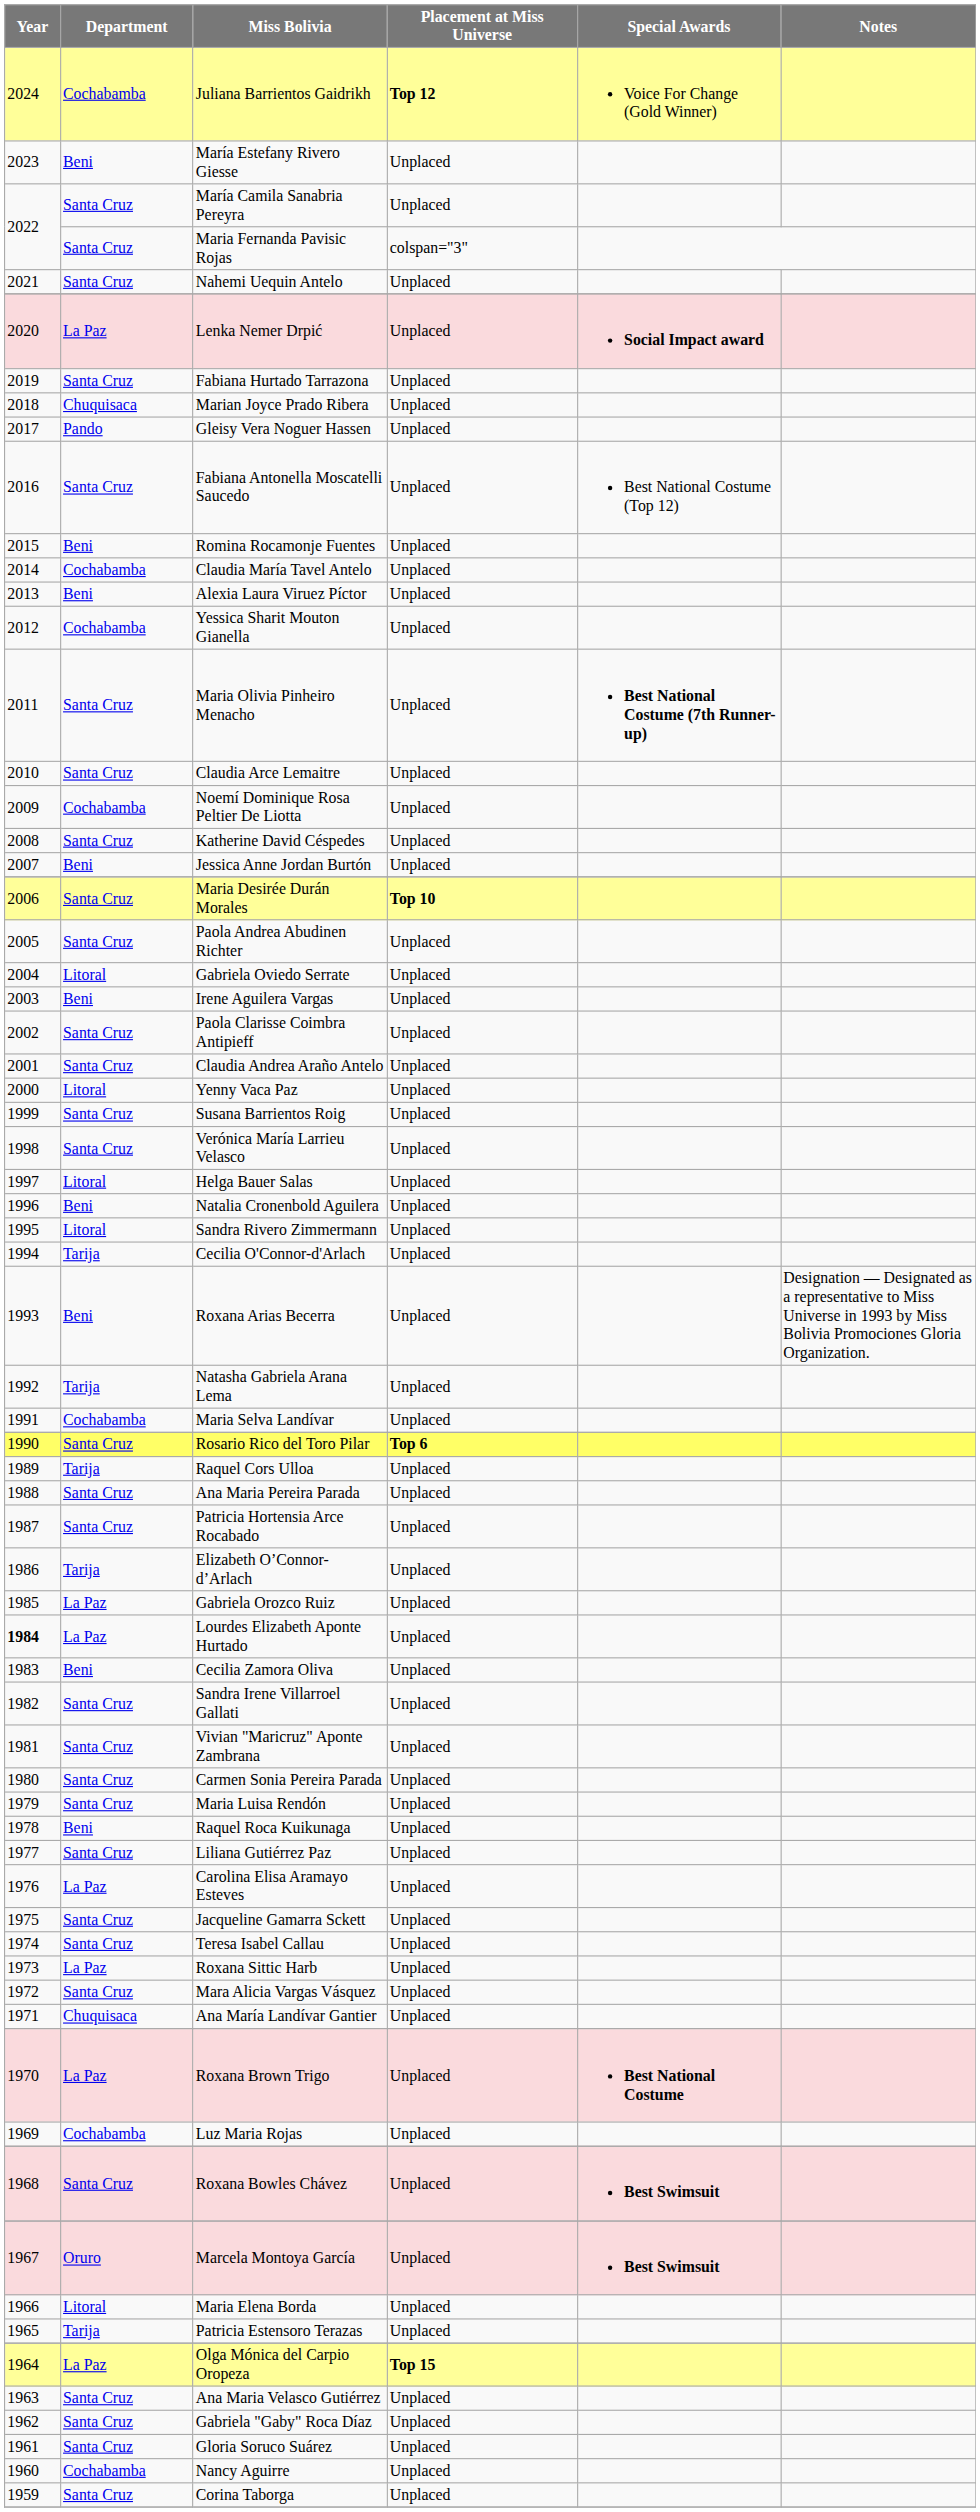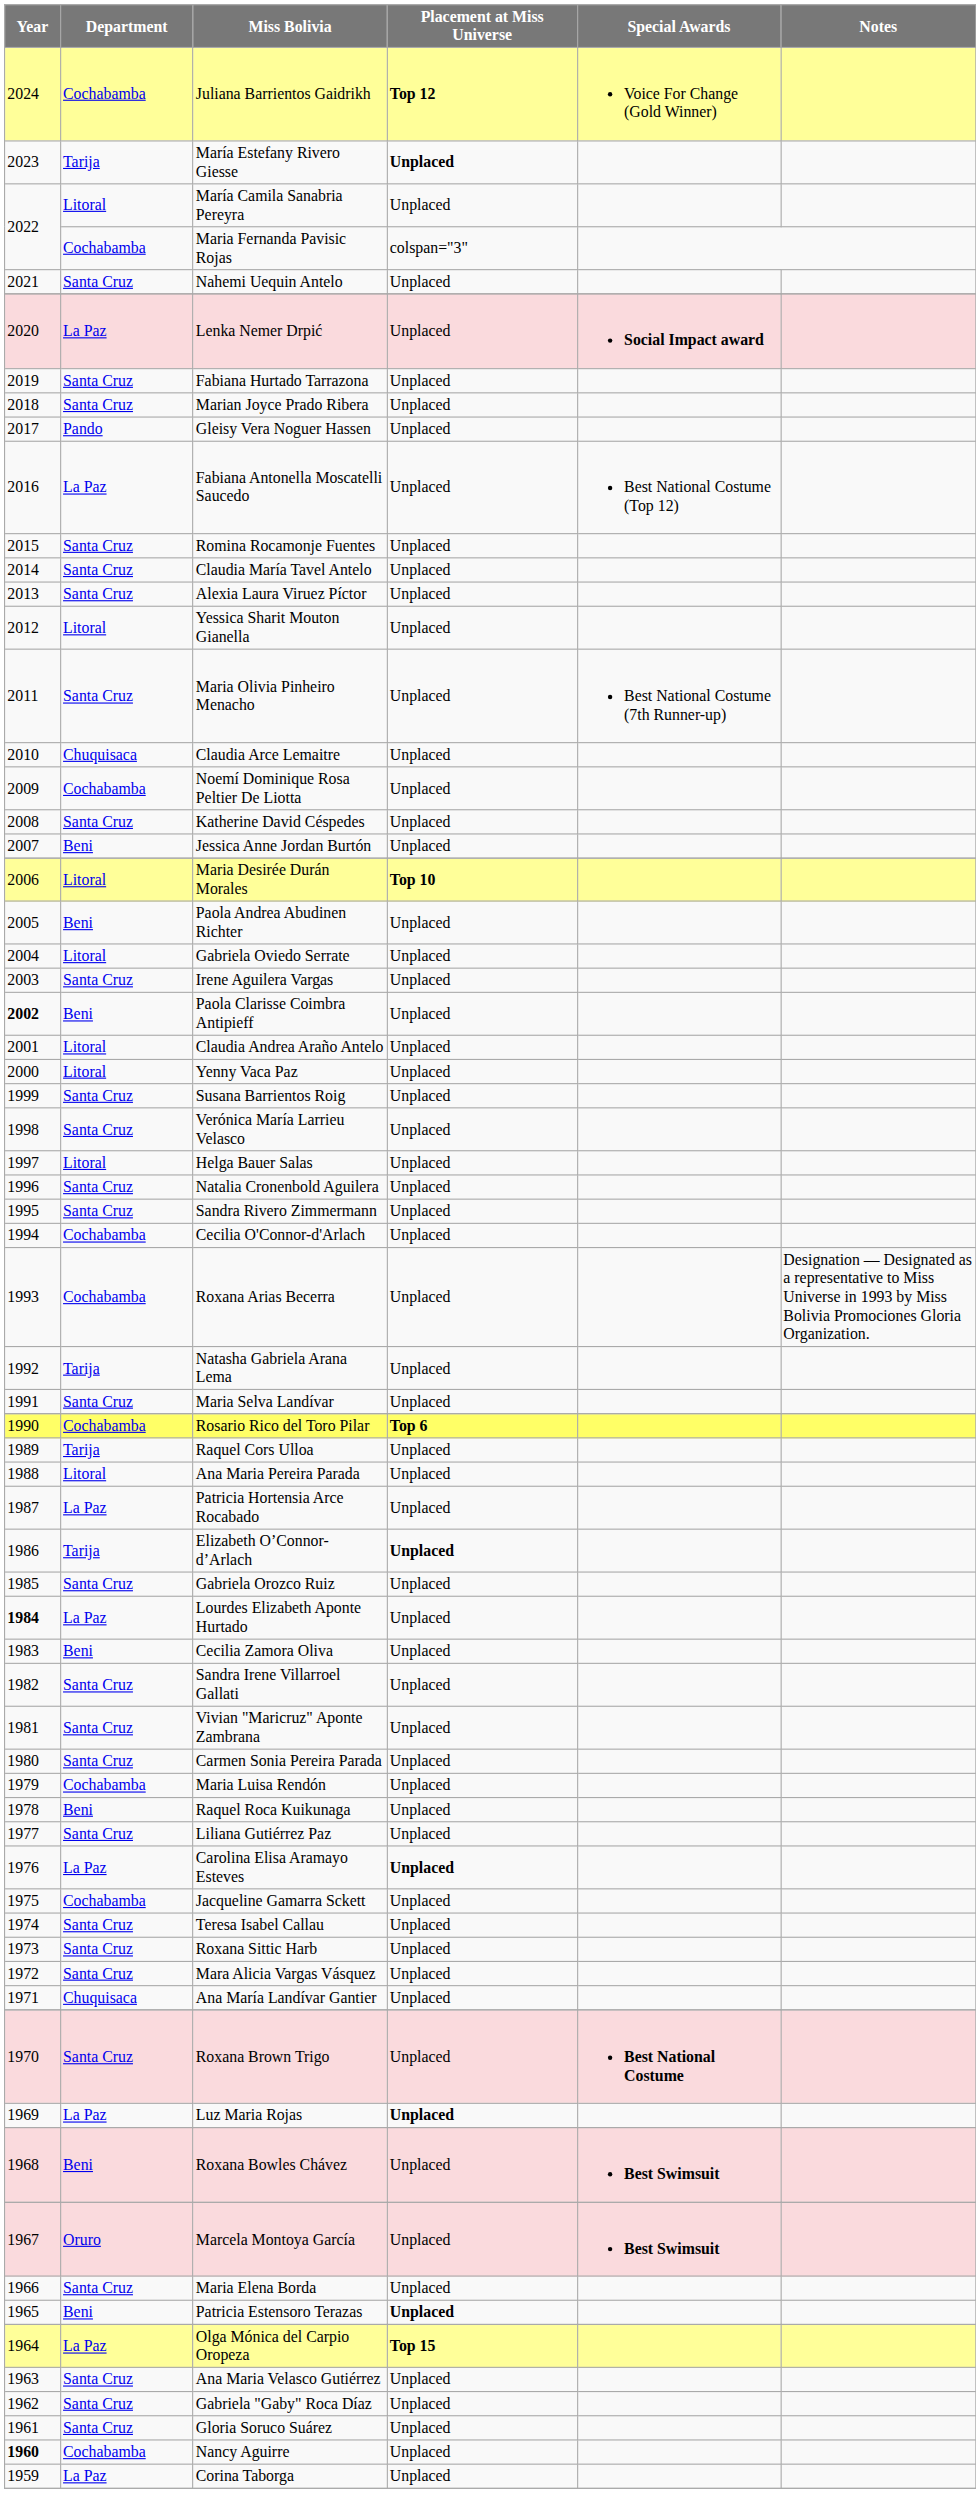(78, 162) Beni -> (81, 162) Tarija
(420, 162) normal -> (422, 162) bold
(98, 205) Santa Cruz -> (85, 205) Litoral
(98, 247) Santa Cruz -> (104, 247) Cochabamba
(100, 404) Chuquisaca -> (98, 404) Santa Cruz
(98, 487) Santa Cruz -> (85, 487) La Paz
(78, 546) Beni -> (98, 546) Santa Cruz
(104, 570) Cochabamba -> (98, 570) Santa Cruz
(78, 594) Beni -> (98, 594) Santa Cruz
(104, 628) Cochabamba -> (85, 628) Litoral
(679, 715) bold -> (679, 706) normal
(98, 773) Santa Cruz -> (100, 754) Chuquisaca
(98, 898) Santa Cruz -> (85, 879) Litoral
(98, 941) Santa Cruz -> (78, 922) Beni
(78, 999) Beni -> (98, 980) Santa Cruz
(23, 1032) normal -> (23, 1013) bold
(98, 1032) Santa Cruz -> (78, 1013) Beni
(98, 1066) Santa Cruz -> (85, 1047) Litoral
(78, 1205) Beni -> (98, 1187) Santa Cruz
(85, 1230) Litoral -> (98, 1211) Santa Cruz
(81, 1254) Tarija -> (104, 1235) Cochabamba
(78, 1315) Beni -> (104, 1297) Cochabamba
(104, 1420) Cochabamba -> (98, 1401) Santa Cruz
(98, 1444) Santa Cruz -> (104, 1425) Cochabamba
(98, 1492) Santa Cruz -> (85, 1474) Litoral
(98, 1526) Santa Cruz -> (85, 1507) La Paz
(420, 1569) normal -> (422, 1550) bold
(85, 1602) La Paz -> (98, 1584) Santa Cruz
(98, 1804) Santa Cruz -> (104, 1785) Cochabamba
(420, 1886) normal -> (422, 1867) bold
(98, 1919) Santa Cruz -> (104, 1901) Cochabamba
(85, 1968) La Paz -> (98, 1949) Santa Cruz
(85, 2075) La Paz -> (98, 2056) Santa Cruz
(104, 2133) Cochabamba -> (85, 2115) La Paz
(420, 2133) normal -> (422, 2115) bold
(98, 2183) Santa Cruz -> (78, 2164) Beni
(85, 2307) Litoral -> (98, 2288) Santa Cruz
(81, 2331) Tarija -> (78, 2312) Beni
(420, 2331) normal -> (422, 2312) bold
(23, 2471) normal -> (23, 2452) bold
(98, 2495) Santa Cruz -> (85, 2476) La Paz
